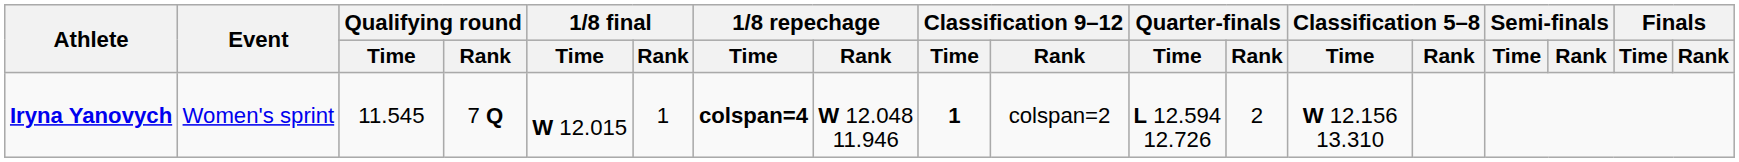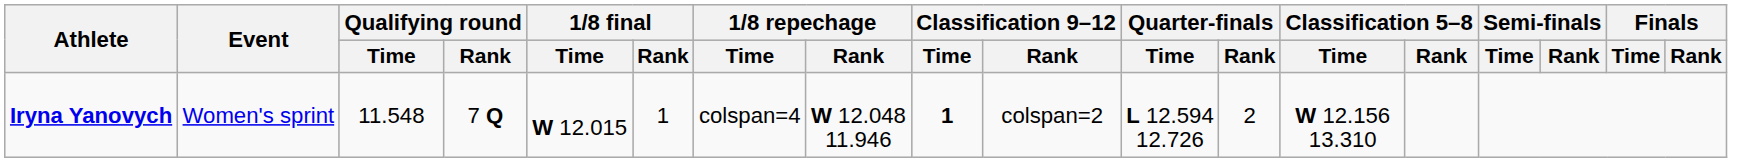(391, 115) 11.545 -> (391, 115) 11.548
(753, 115) bold -> (750, 115) normal
